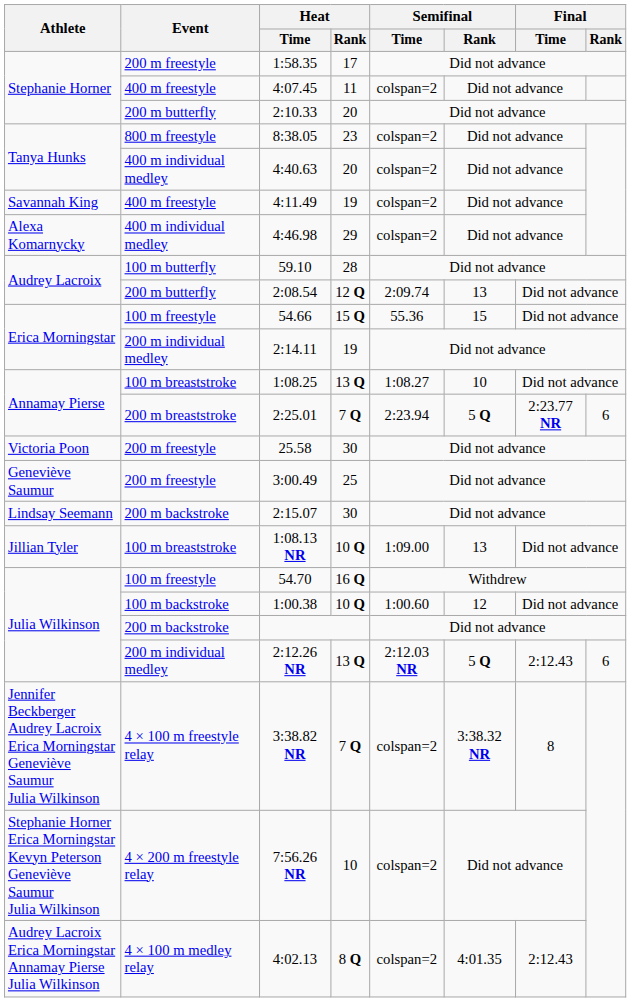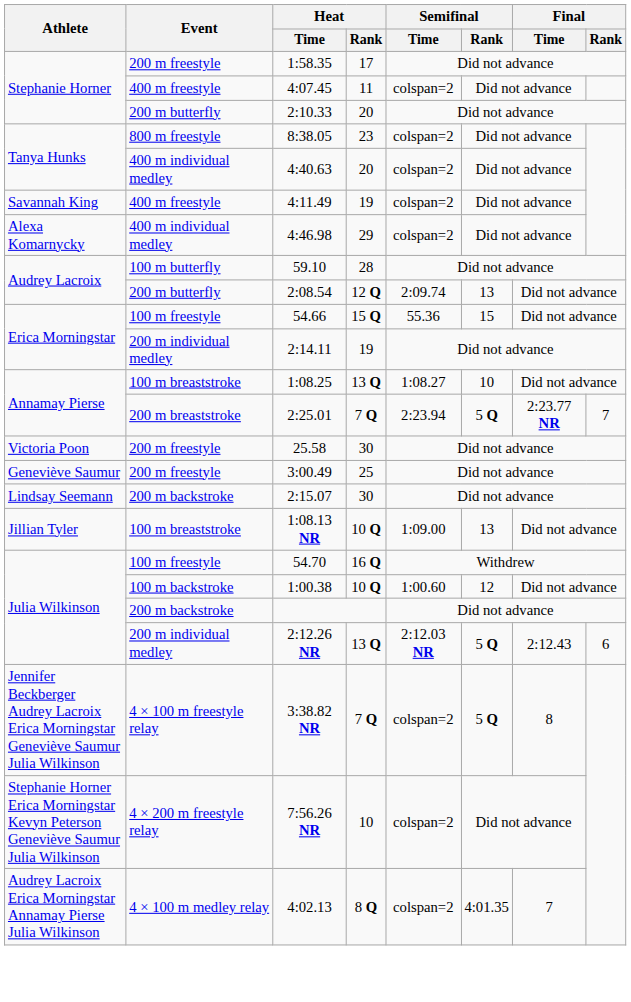(606, 415) 6 -> (606, 415) 7
(480, 746) 3:38.32 NR -> (487, 720) 5 Q
(551, 959) 2:12.43 -> (549, 907) 7
